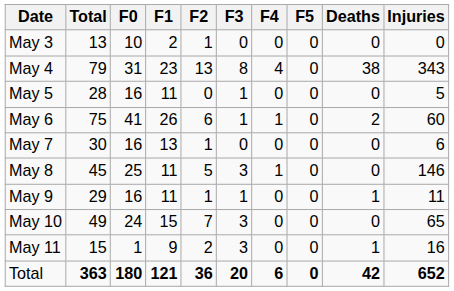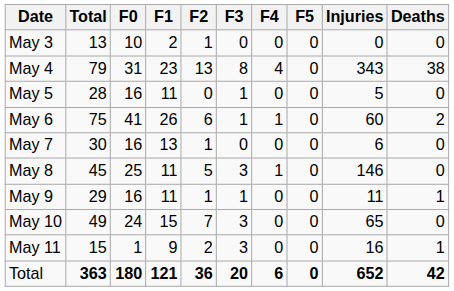columns swapped: (353, 17) <-> (416, 17)
